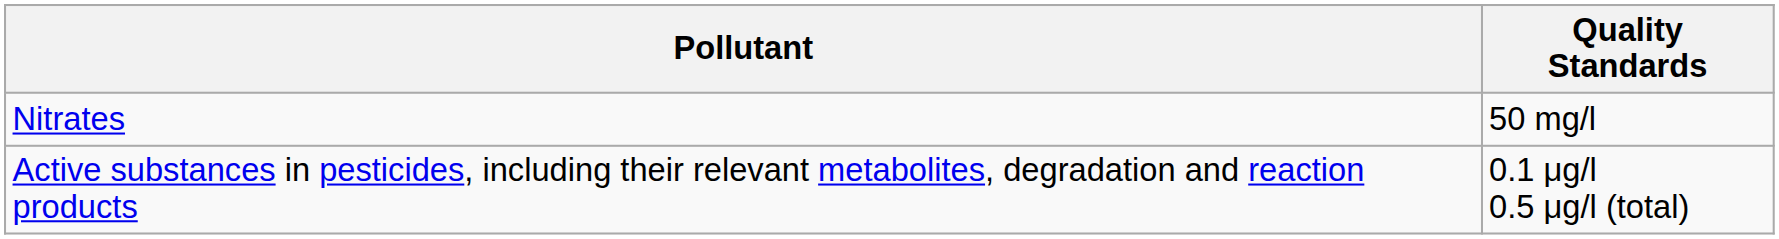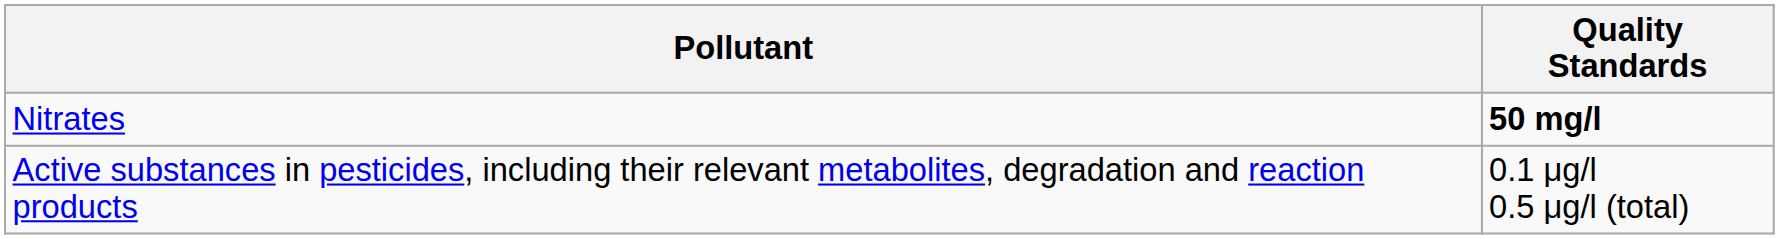(1543, 118) normal -> (1545, 118) bold
